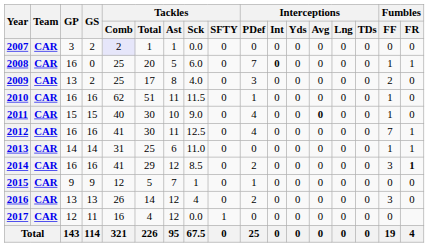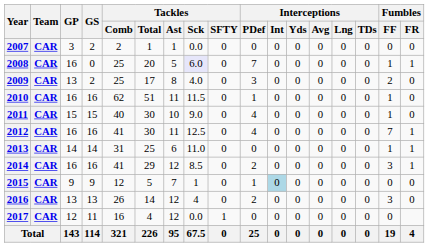(119, 47) lavender background -> (119, 47) no background
(196, 64) no background -> (196, 64) lavender background
(277, 64) bold -> (277, 64) normal
(320, 115) bold -> (320, 115) normal
(412, 166) bold -> (412, 166) normal
(277, 183) no background -> (277, 183) lightblue background
